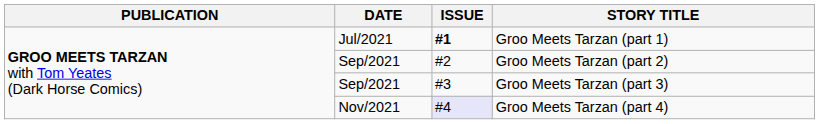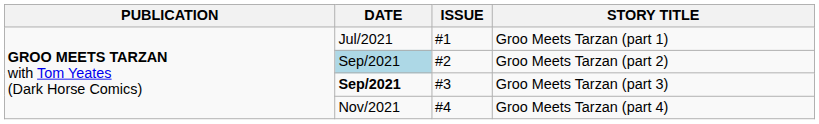(443, 38) bold -> (443, 38) normal
(369, 61) no background -> (369, 61) lightblue background
(369, 84) normal -> (370, 84) bold
(443, 107) lavender background -> (443, 107) no background
